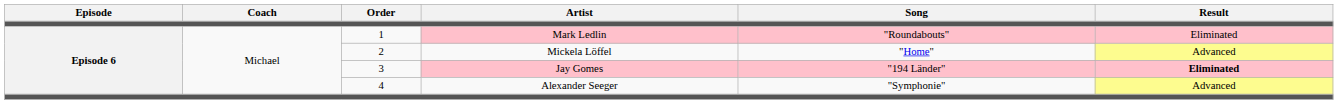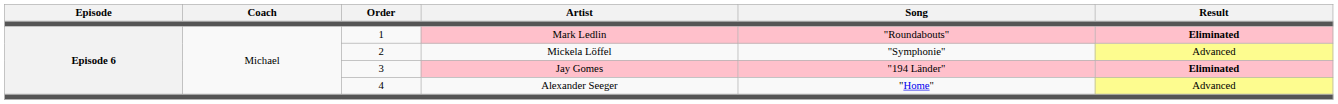(1214, 34) normal -> (1214, 34) bold
(916, 51) "Home" -> (916, 51) "Symphonie"
(916, 85) "Symphonie" -> (916, 85) "Home"
